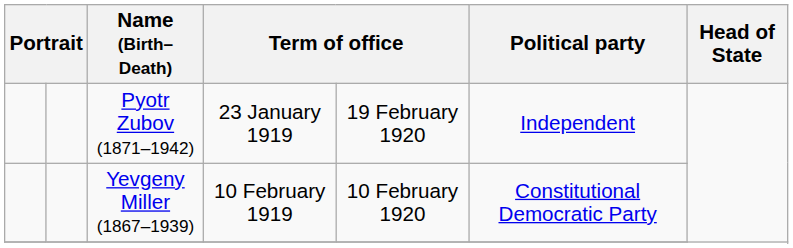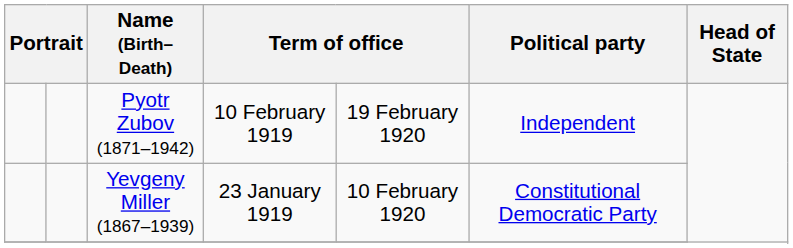(270, 123) 23 January 1919 -> (270, 123) 10 February 1919
(270, 202) 10 February 1919 -> (270, 202) 23 January 1919
